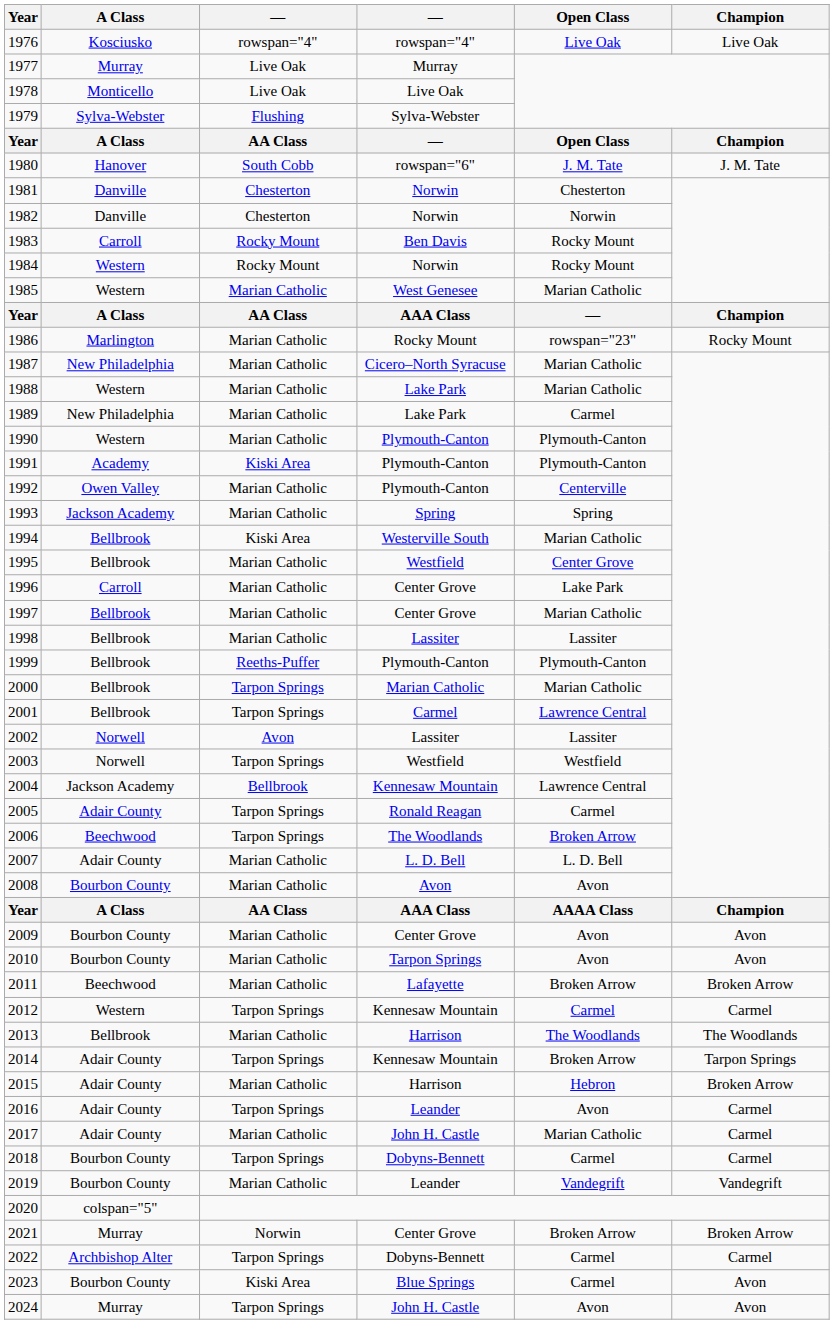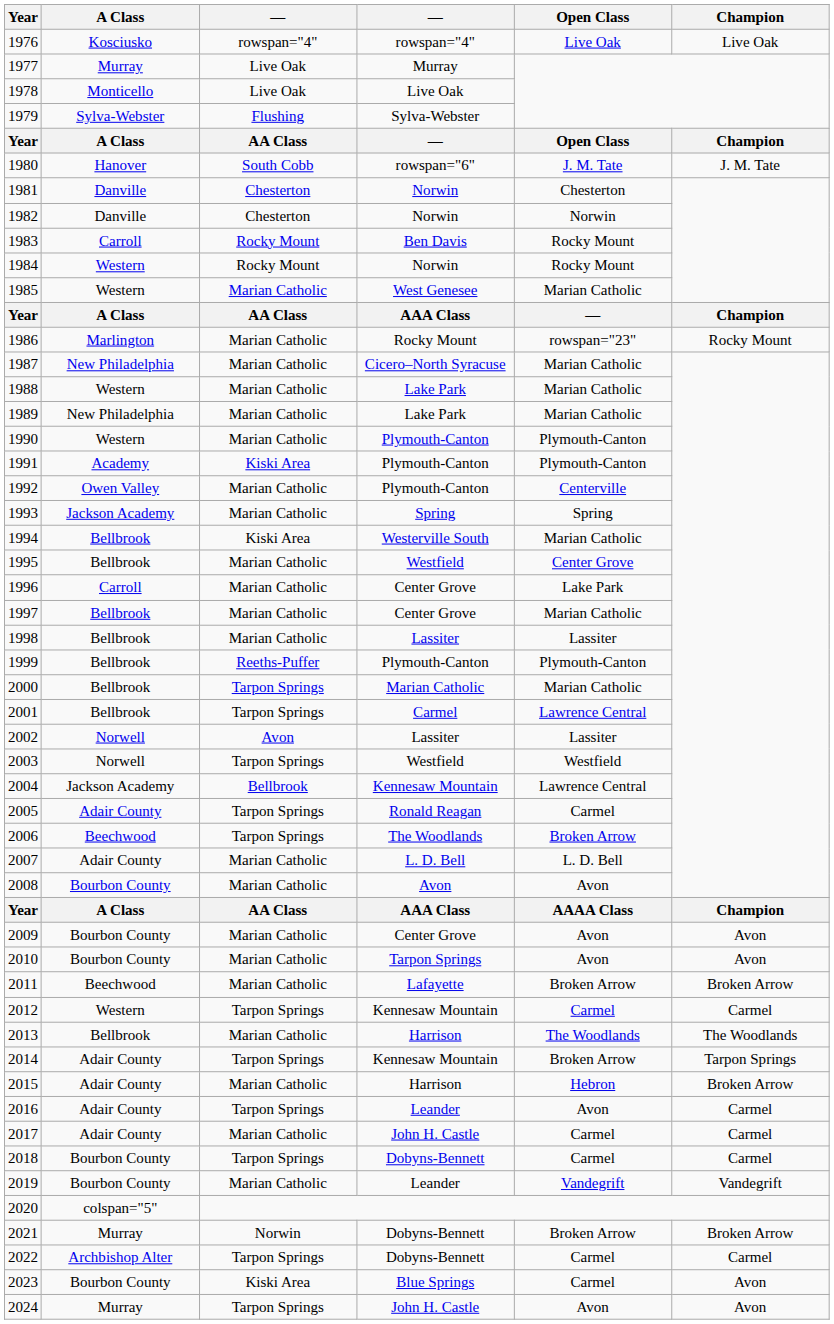(593, 414) Carmel -> (593, 414) Marian Catholic
(593, 1133) Marian Catholic -> (593, 1133) Carmel
(435, 1232) Center Grove -> (435, 1232) Dobyns-Bennett
